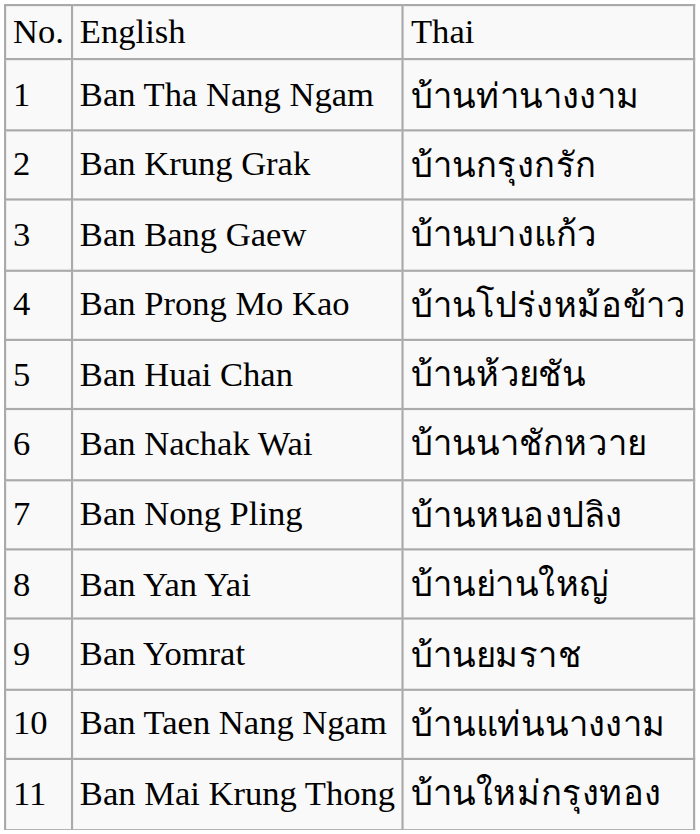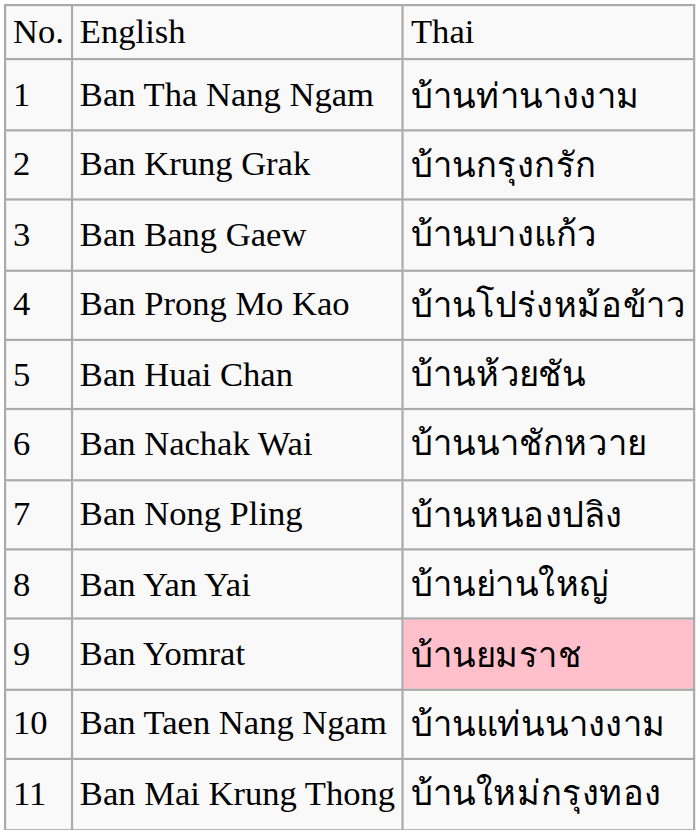(496, 654) no background -> (496, 654) pink background
